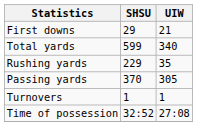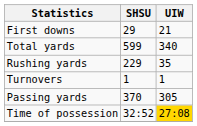rows swapped: (47, 80) <-> (35, 97)
(174, 113) no background -> (174, 113) gold background
